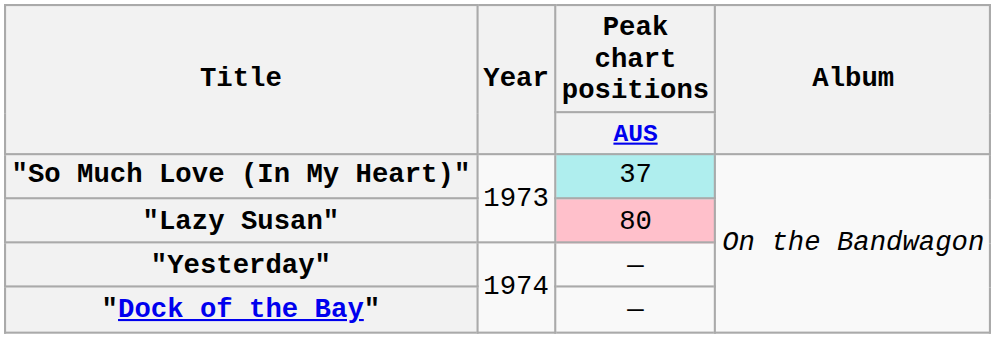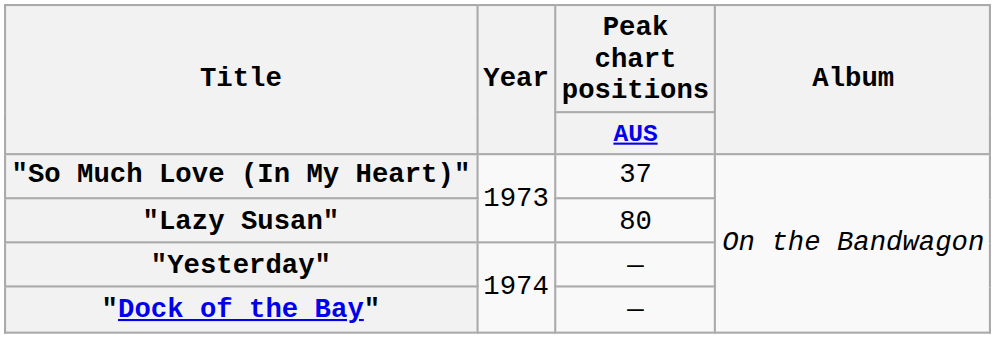(636, 176) paleturquoise background -> (636, 176) no background
(636, 221) pink background -> (636, 221) no background
